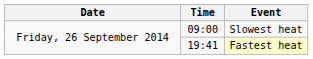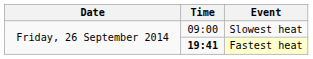(203, 46) normal -> (203, 46) bold
